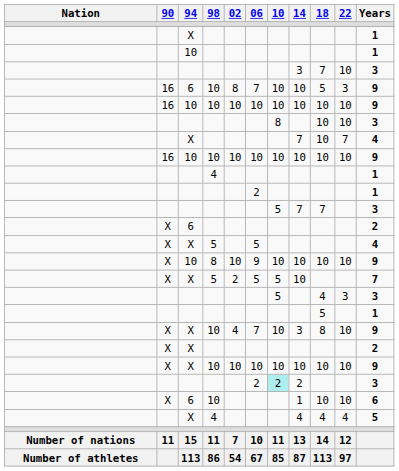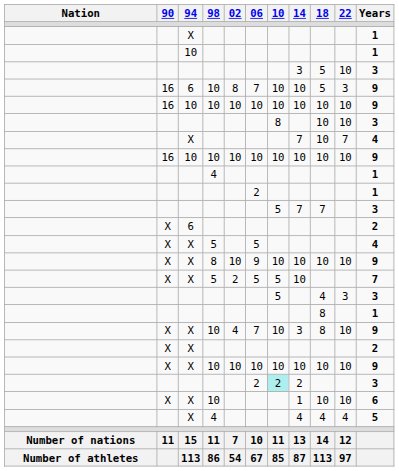(322, 70) 7 -> (322, 70) 5
(191, 261) 10 -> (191, 261) X
(322, 314) 5 -> (322, 314) 8
(191, 400) 6 -> (191, 400) X
